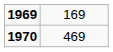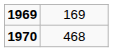(74, 36) 469 -> (74, 36) 468
